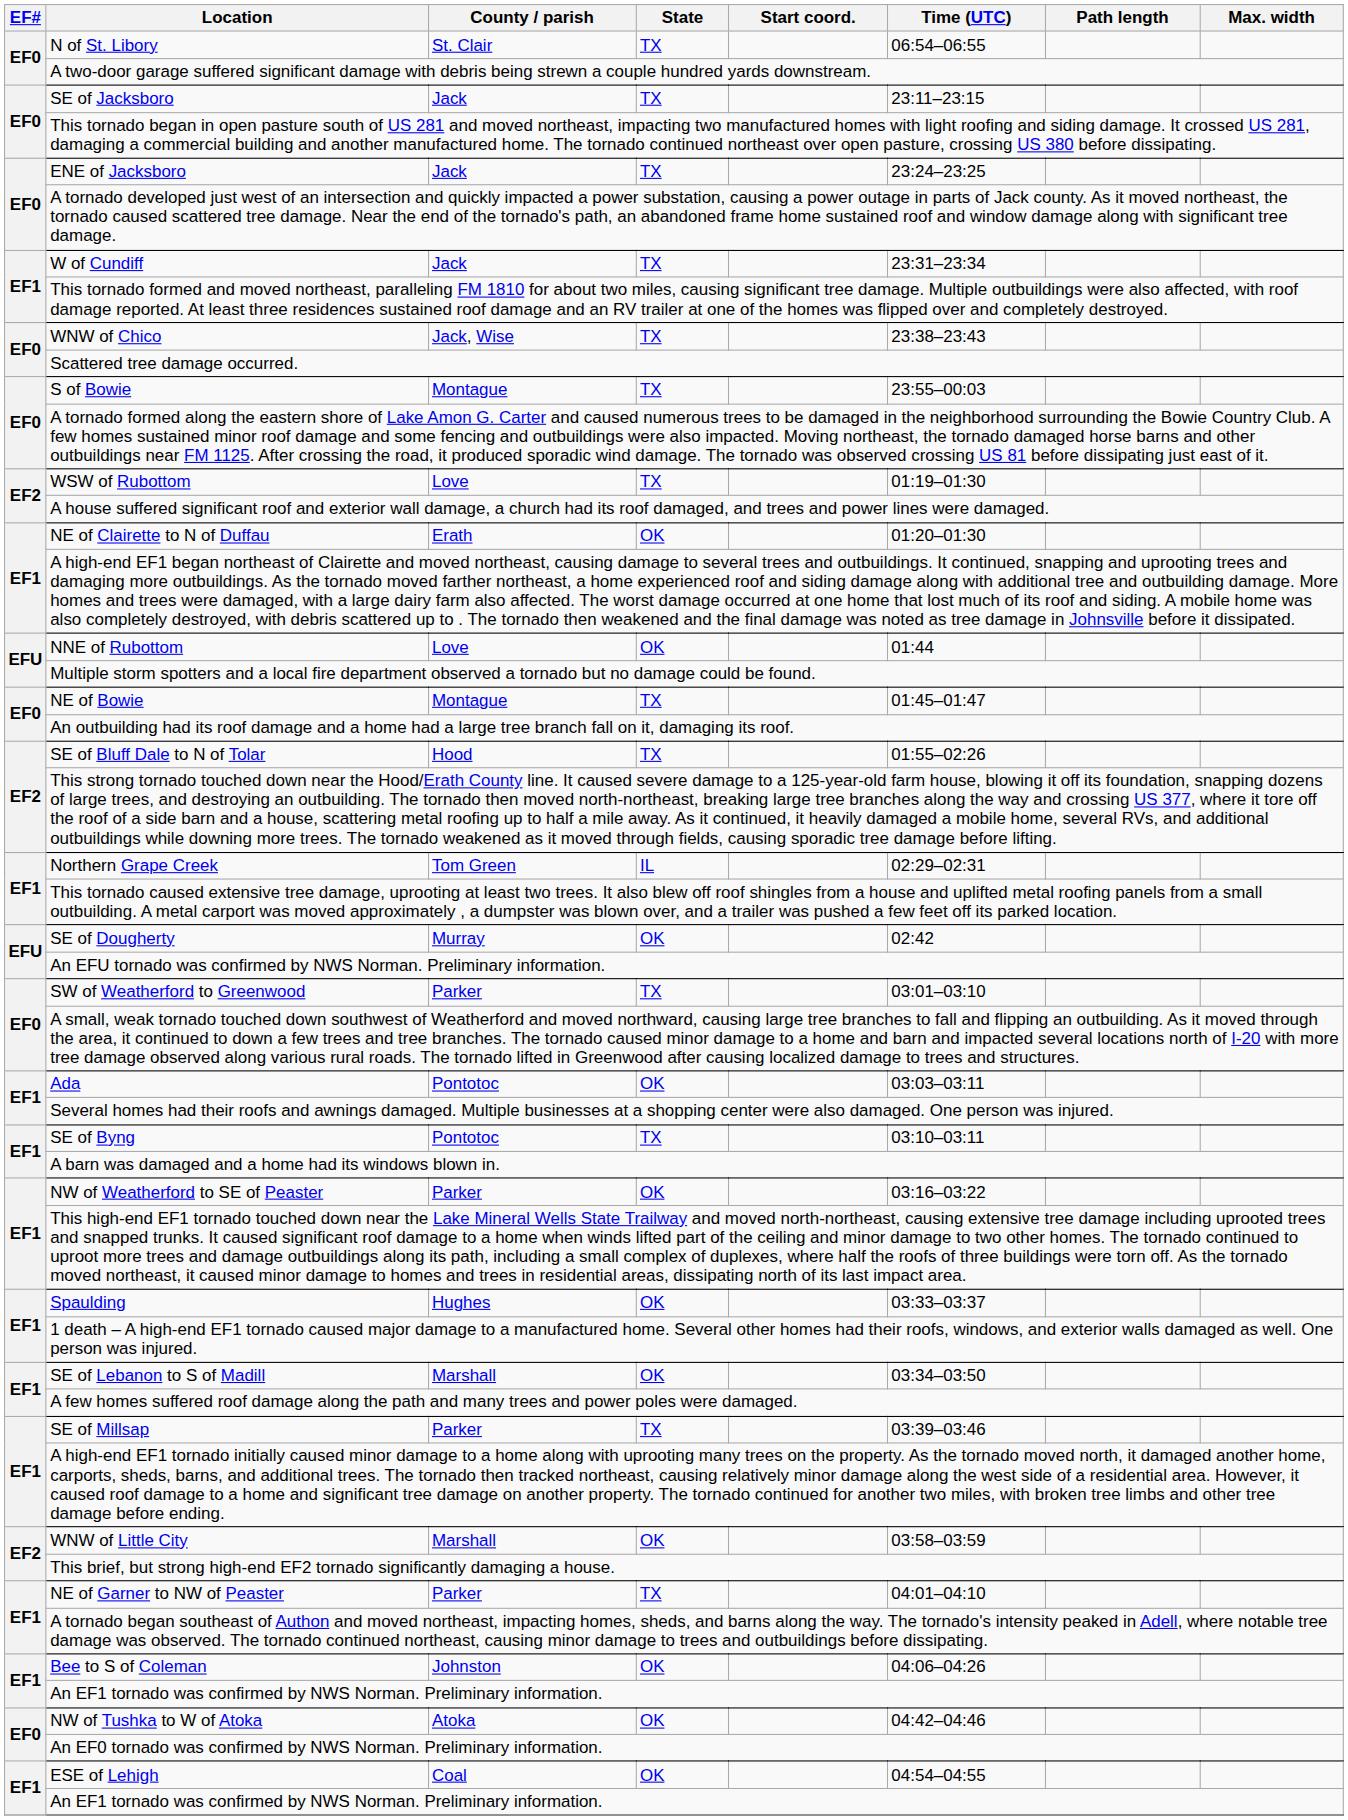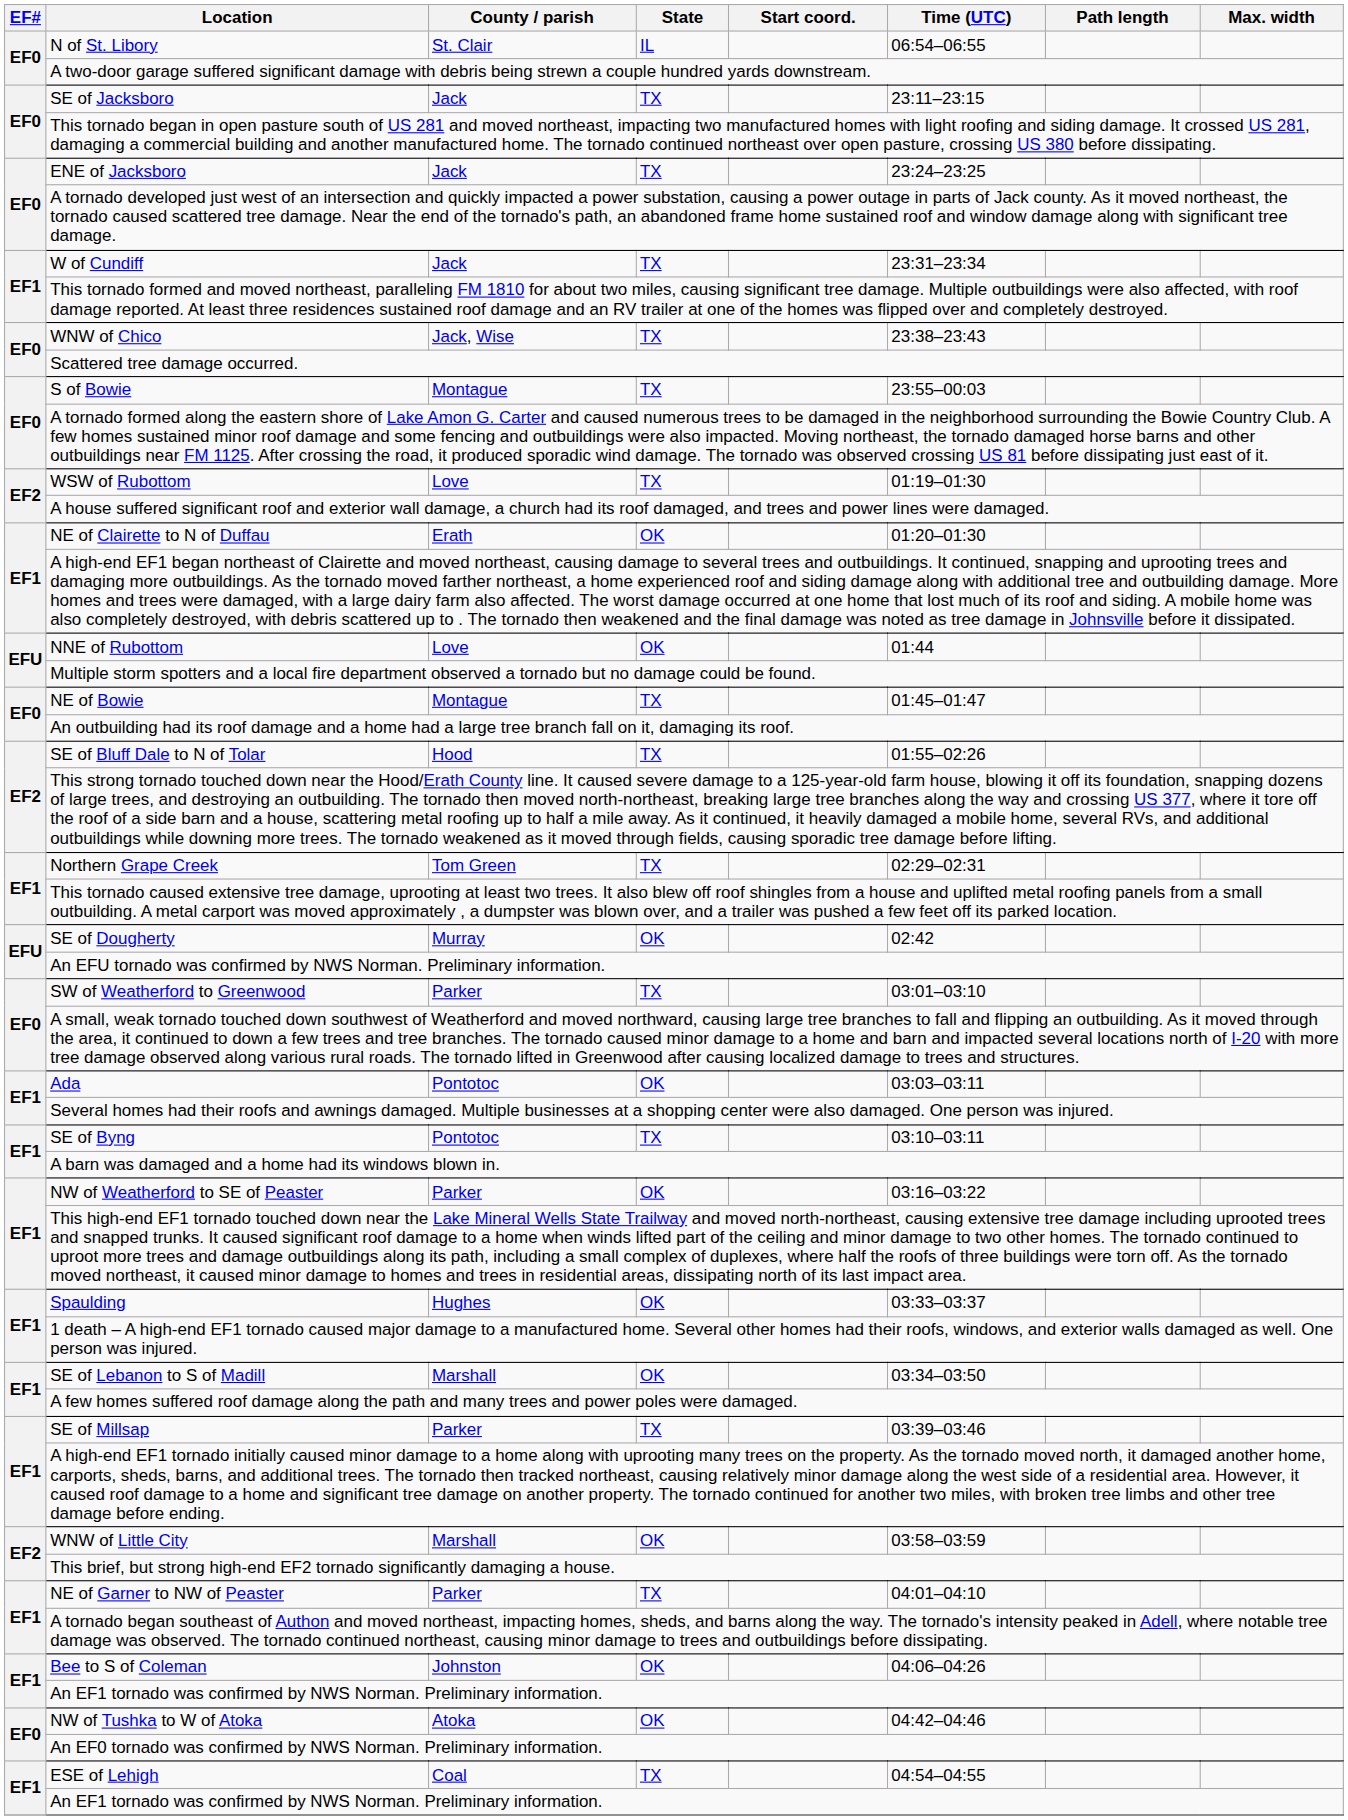(651, 44) TX -> (647, 44) IL
(647, 865) IL -> (651, 865) TX
(652, 1774) OK -> (651, 1774) TX
